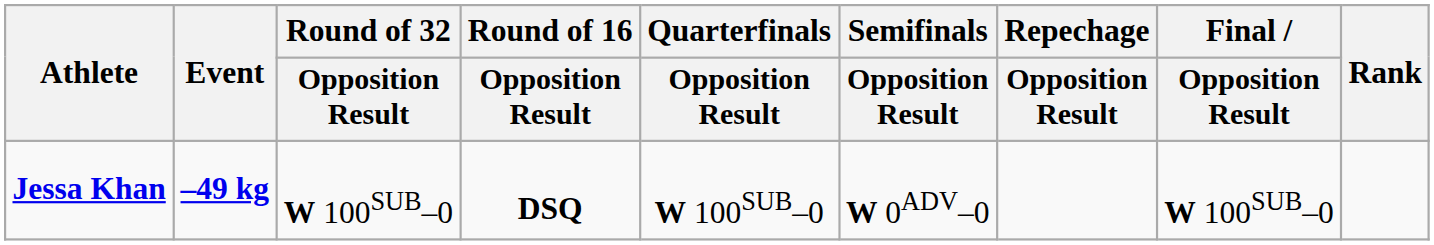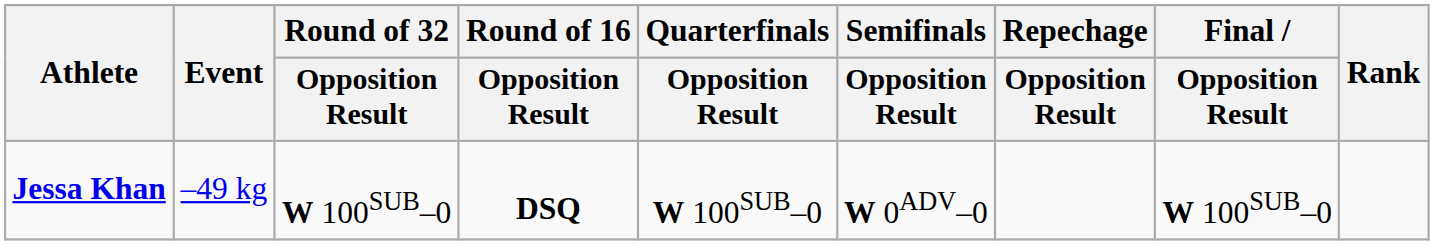(225, 189) bold -> (224, 189) normal
